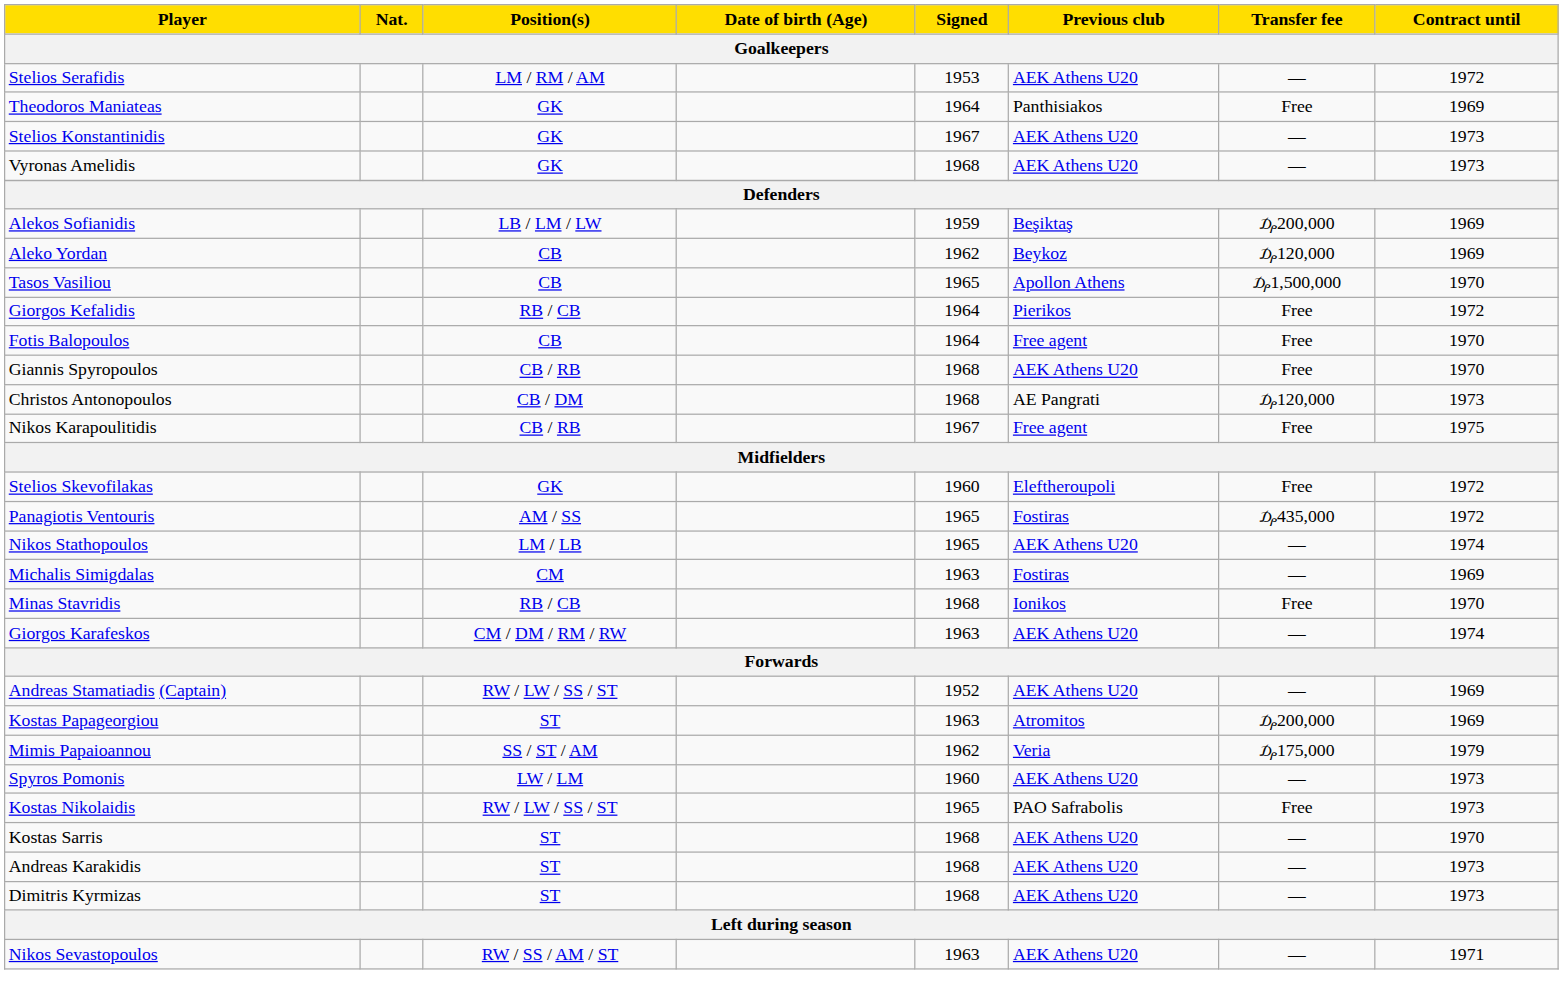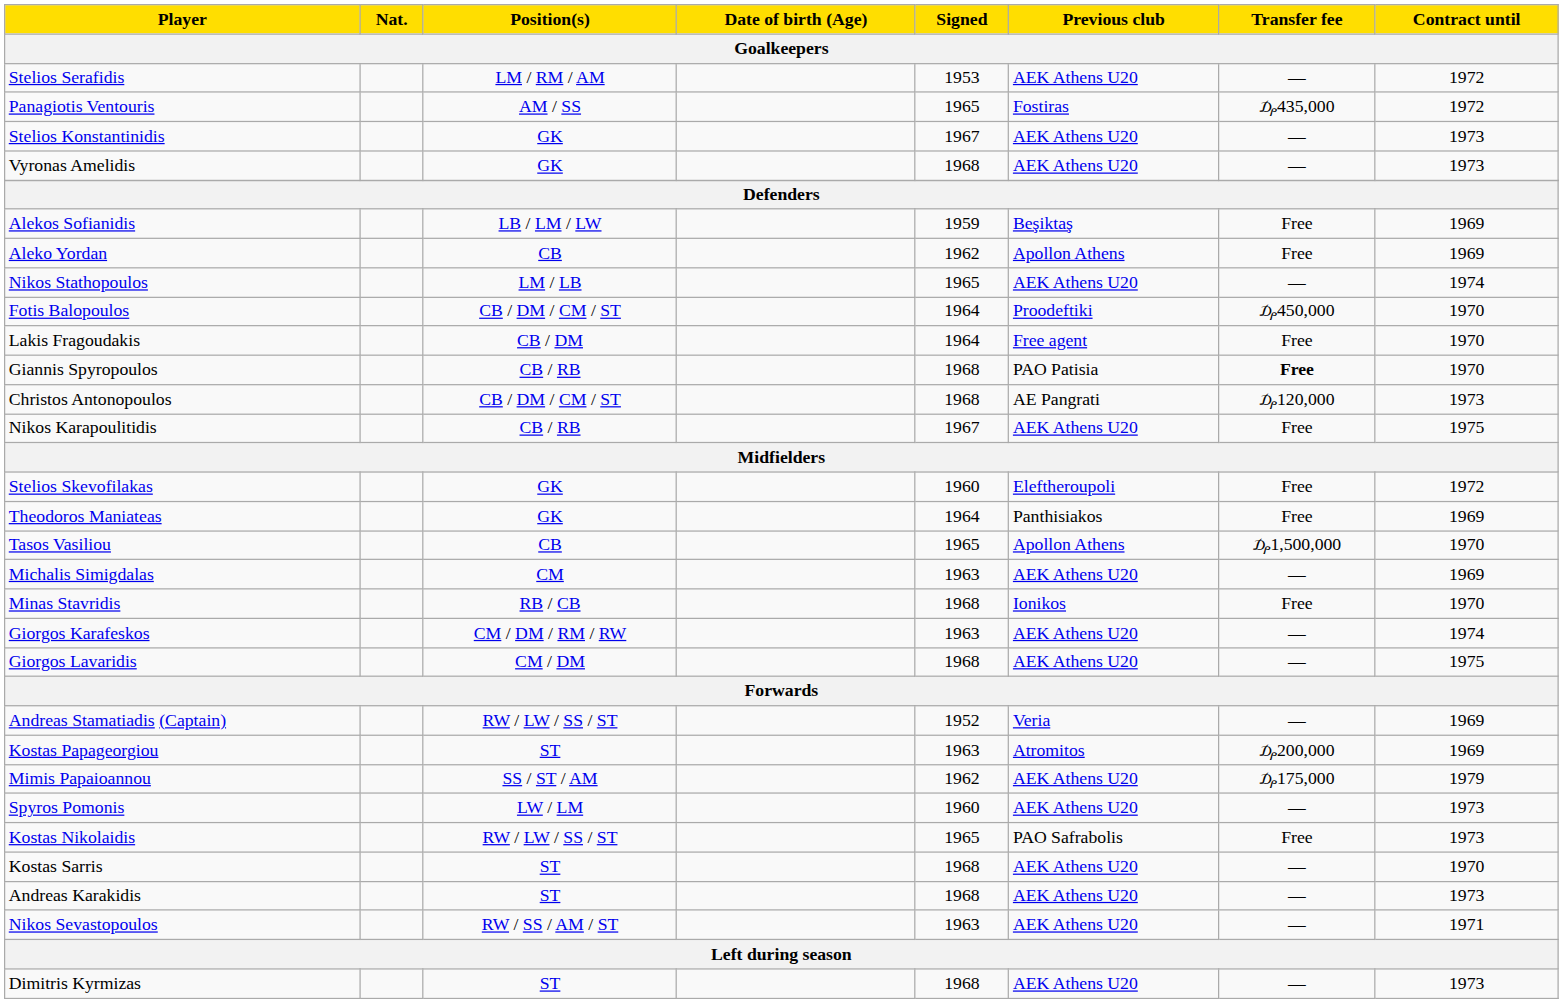rows swapped: (85, 107) <-> (82, 516)
(1297, 223) ₯200,000 -> (1297, 223) Free
(1040, 253) Beykoz -> (1069, 253) Apollon Athens
(1297, 253) ₯120,000 -> (1297, 253) Free
rows swapped: (60, 282) <-> (78, 545)
- row: (72, 311)
(550, 340) CB -> (550, 311) CB / DM / CM / ST
(1050, 340) Free agent -> (1053, 311) Proodeftiki
(1297, 340) Free -> (1297, 311) ₯450,000
+ row: (74, 340)
(1075, 370) AEK Athens U20 -> (1056, 370) PAO Patisia
(1297, 370) normal -> (1297, 370) bold
(550, 399) CB / DM -> (550, 399) CB / DM / CM / ST
(1050, 428) Free agent -> (1075, 428) AEK Athens U20
(1041, 574) Fostiras -> (1075, 574) AEK Athens U20
+ row: (73, 662)
(1075, 691) AEK Athens U20 -> (1032, 720) Veria
(1032, 749) Veria -> (1075, 779) AEK Athens U20
rows swapped: (75, 895) <-> (83, 954)
